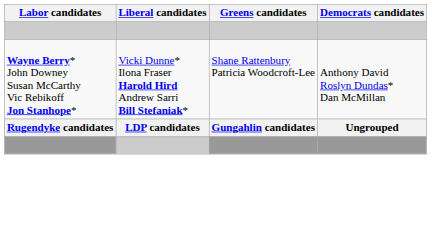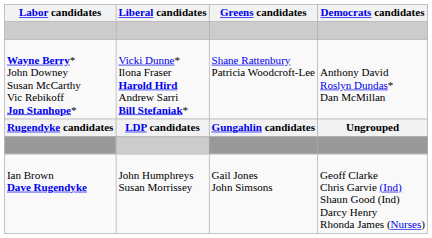+ row: (47, 181)
